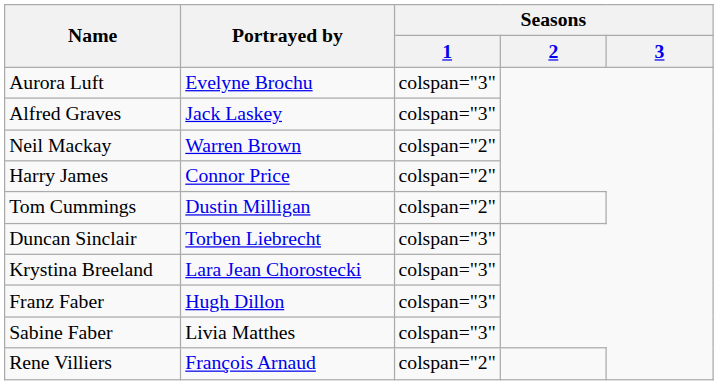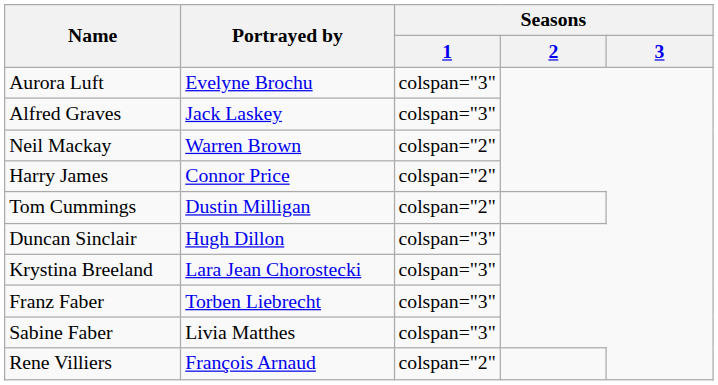(253, 238) Torben Liebrecht -> (235, 238) Hugh Dillon
(235, 301) Hugh Dillon -> (253, 301) Torben Liebrecht
